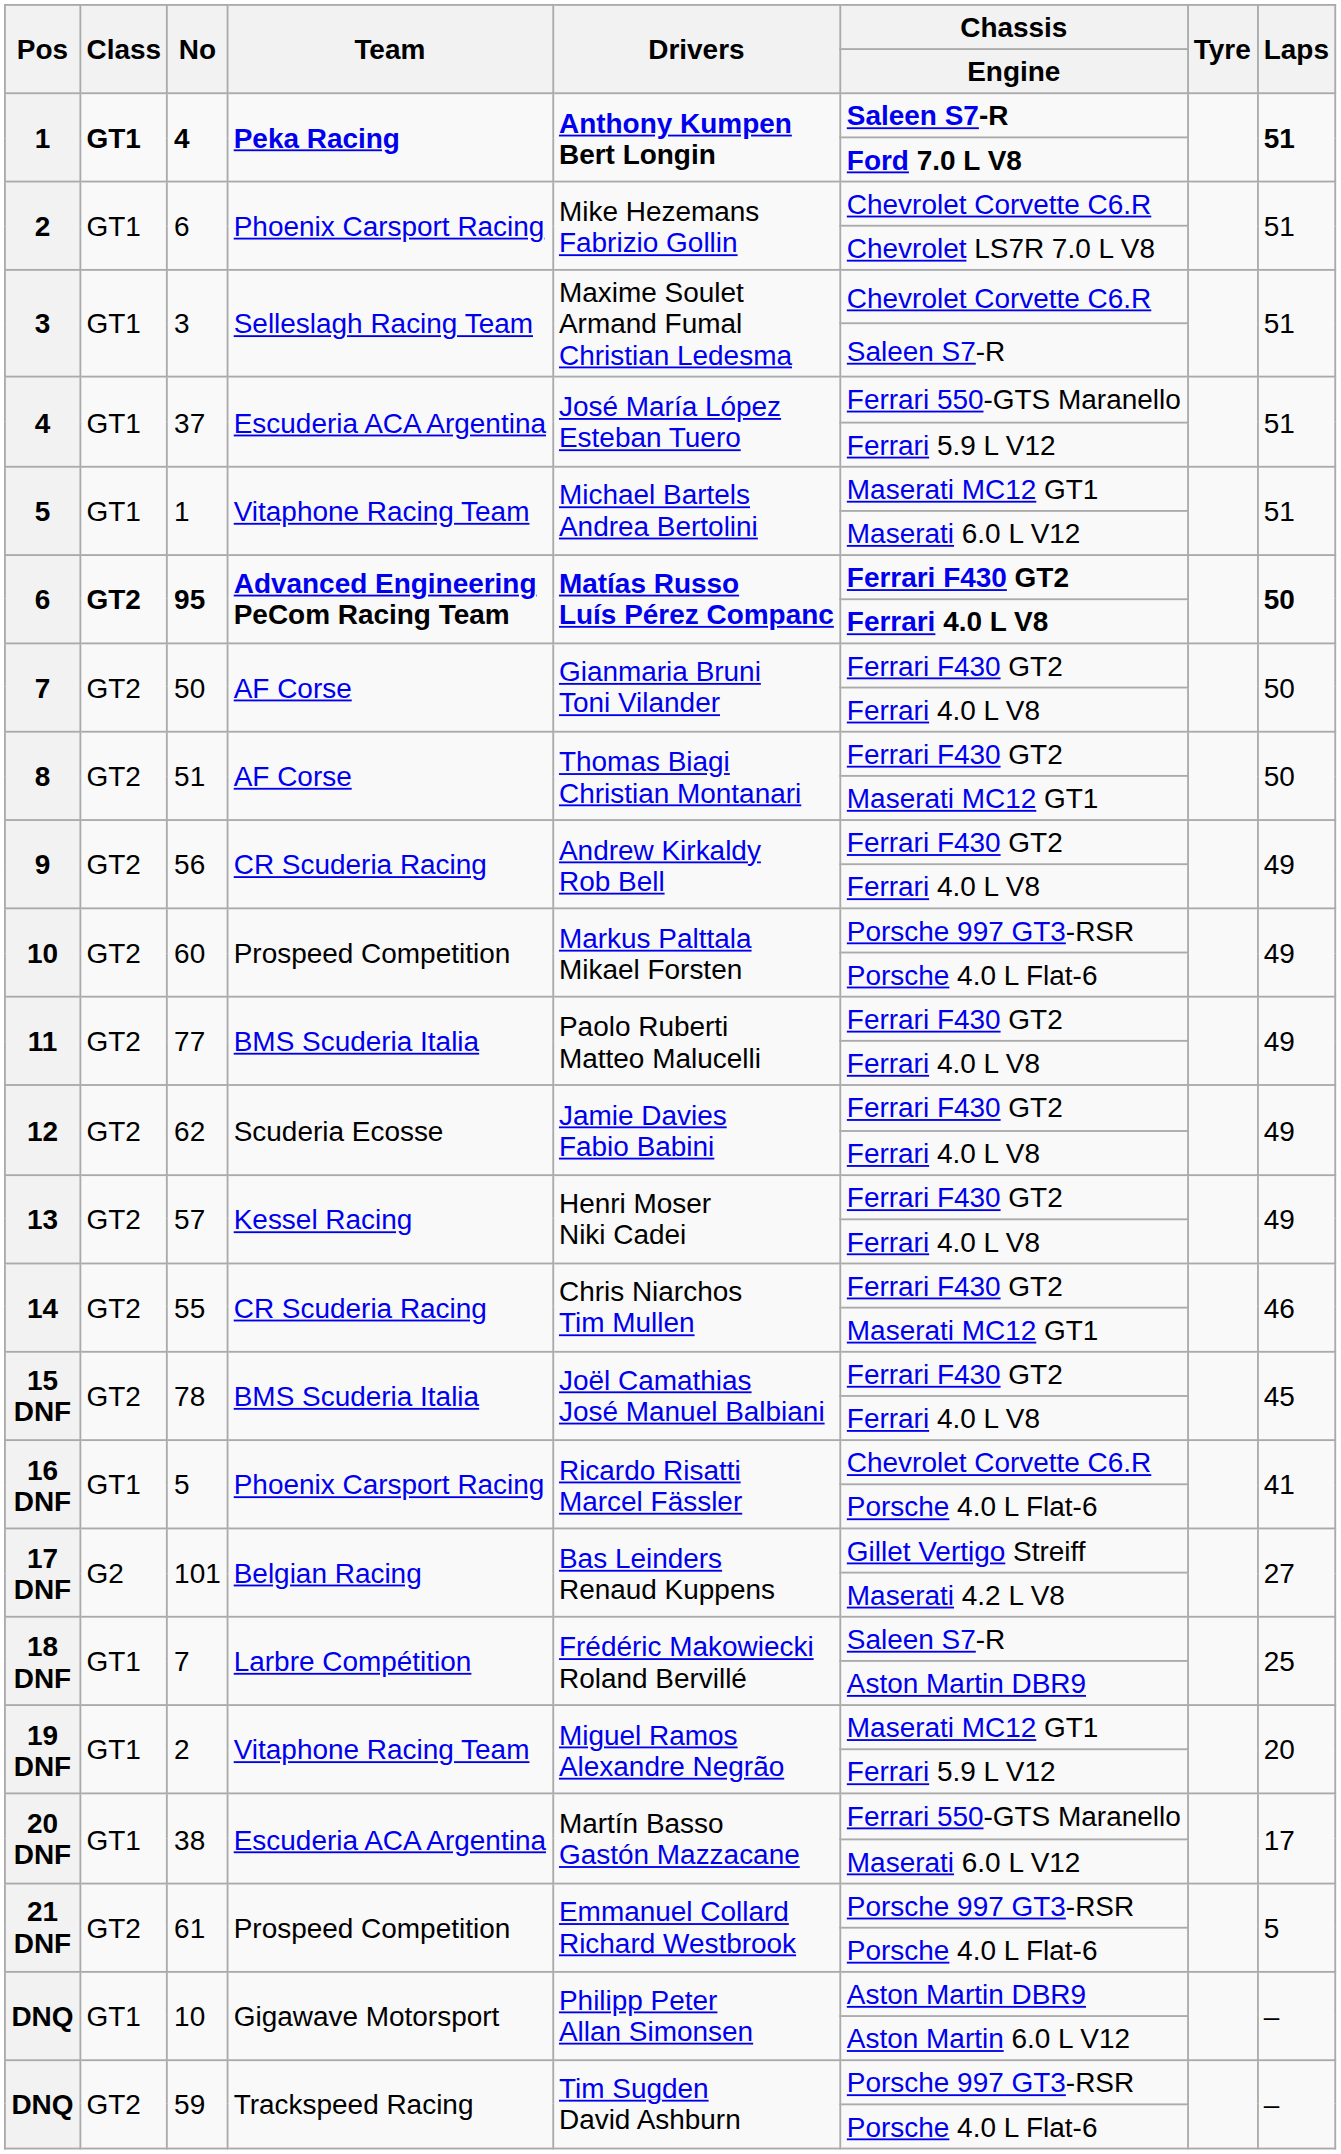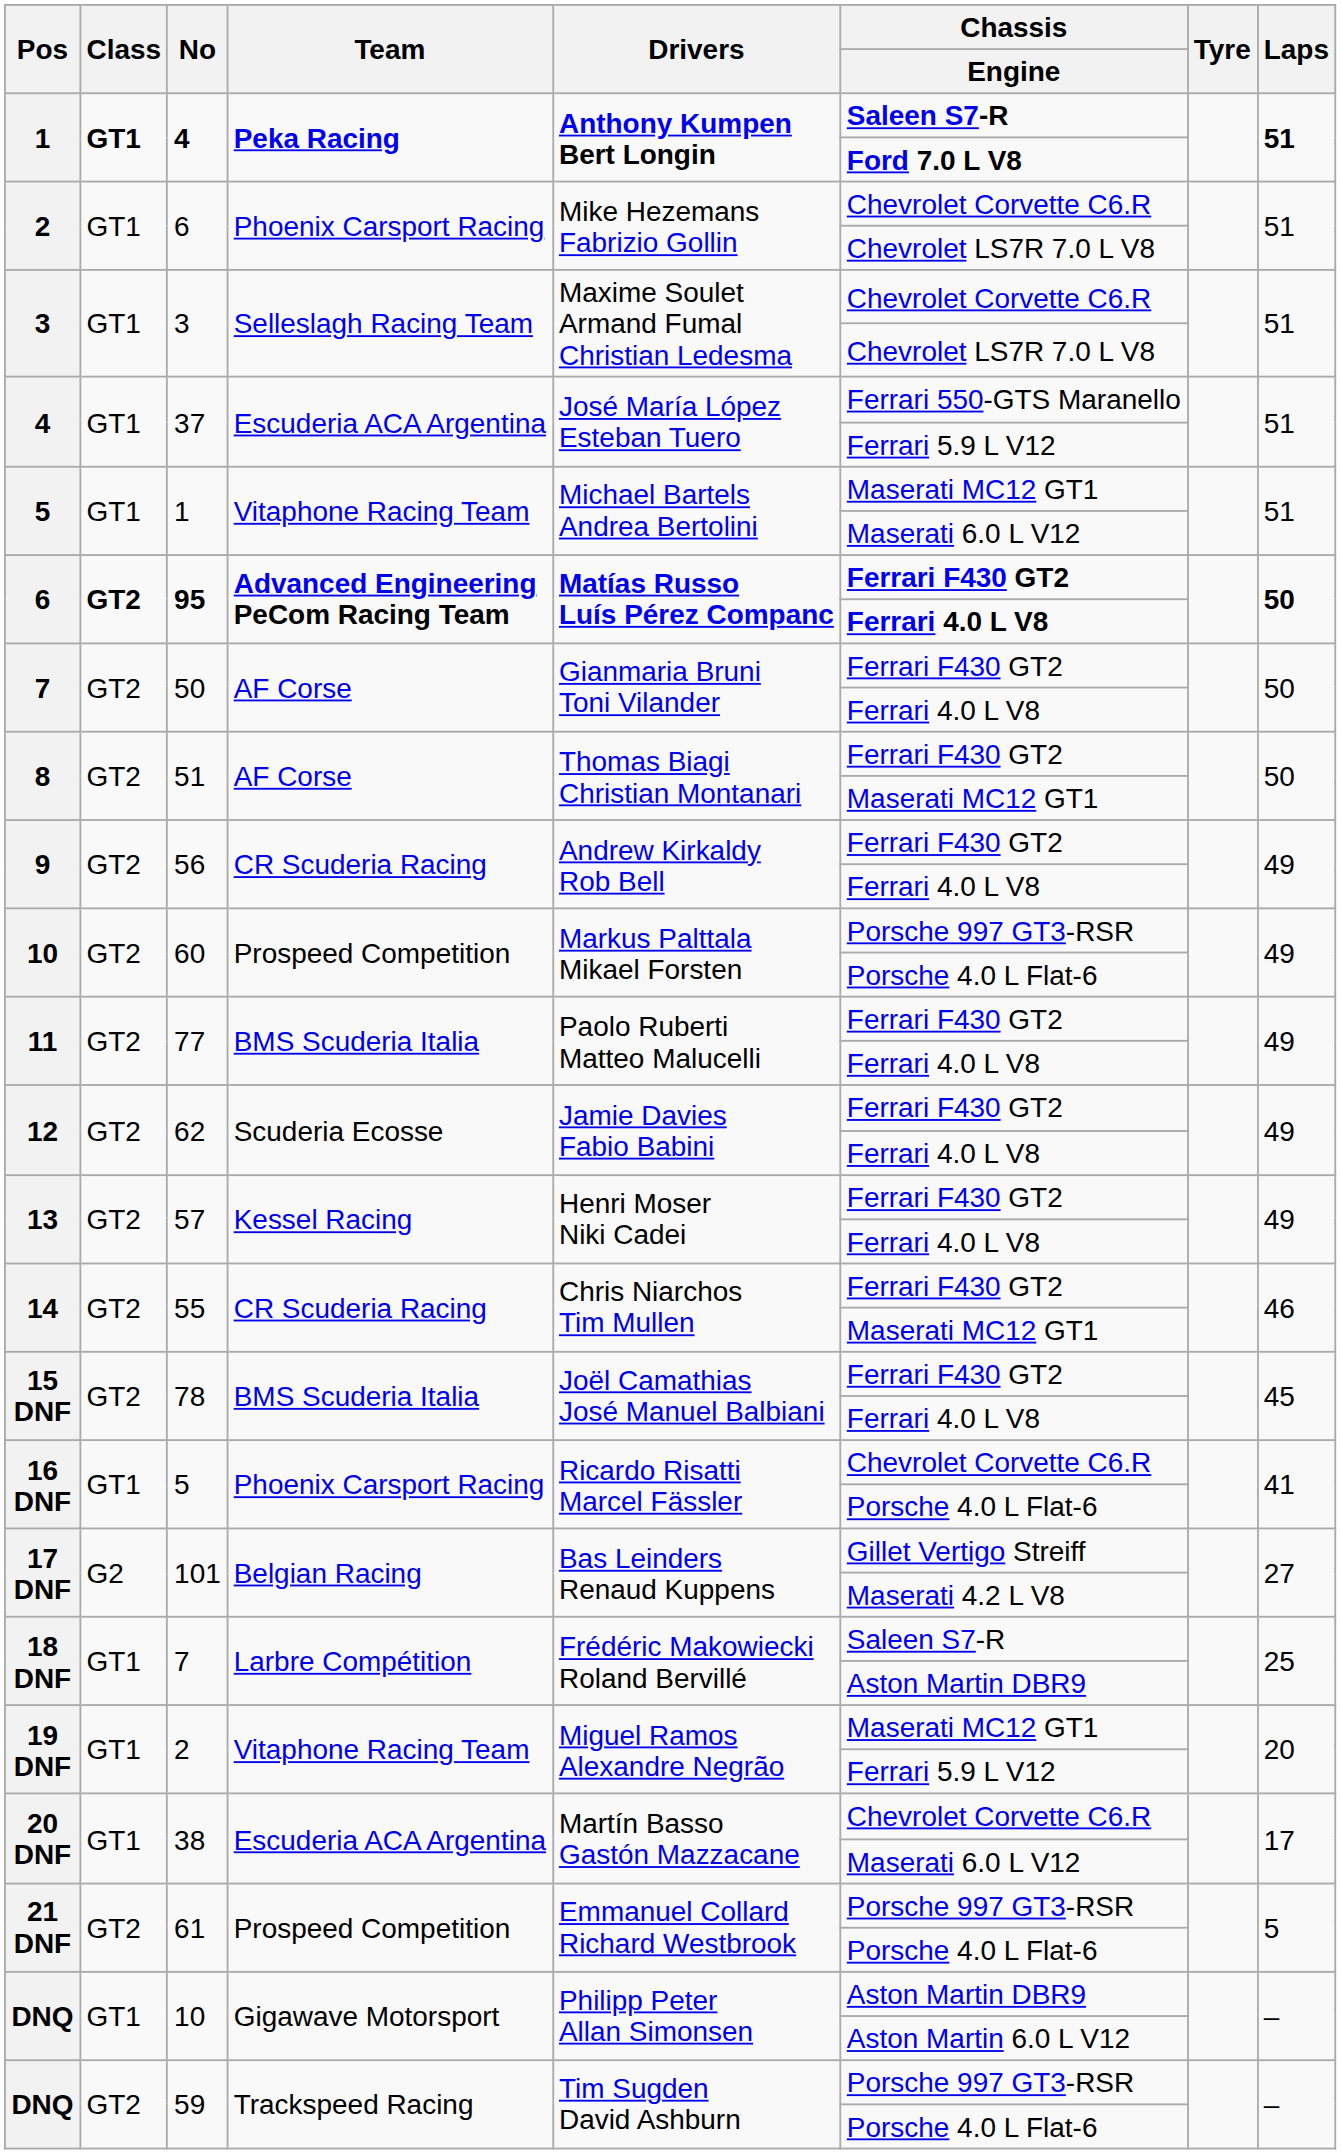(926, 351) Saleen S7-R -> (1001, 351) Chevrolet LS7R 7.0 L V8
(1014, 1817) Ferrari 550-GTS Maranello -> (999, 1817) Chevrolet Corvette C6.R
